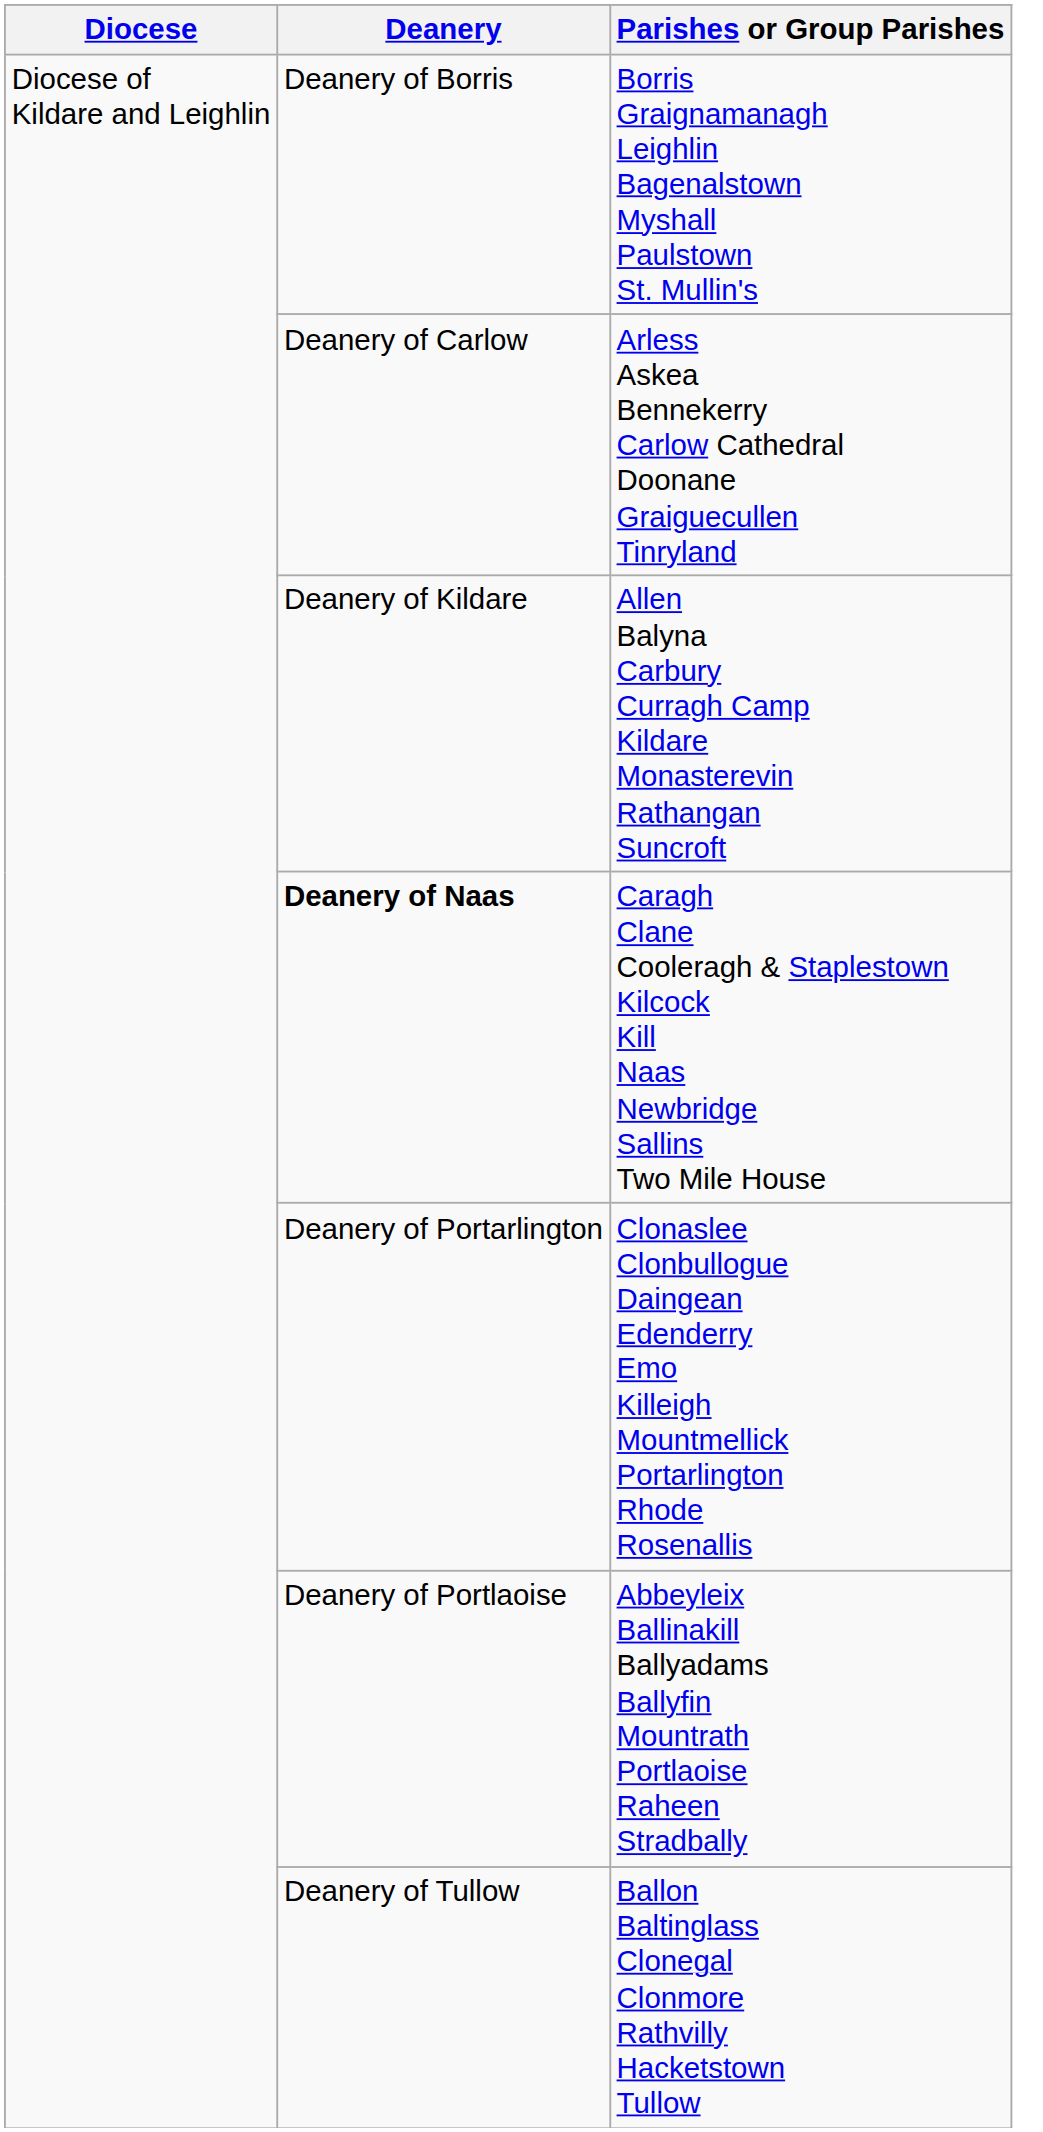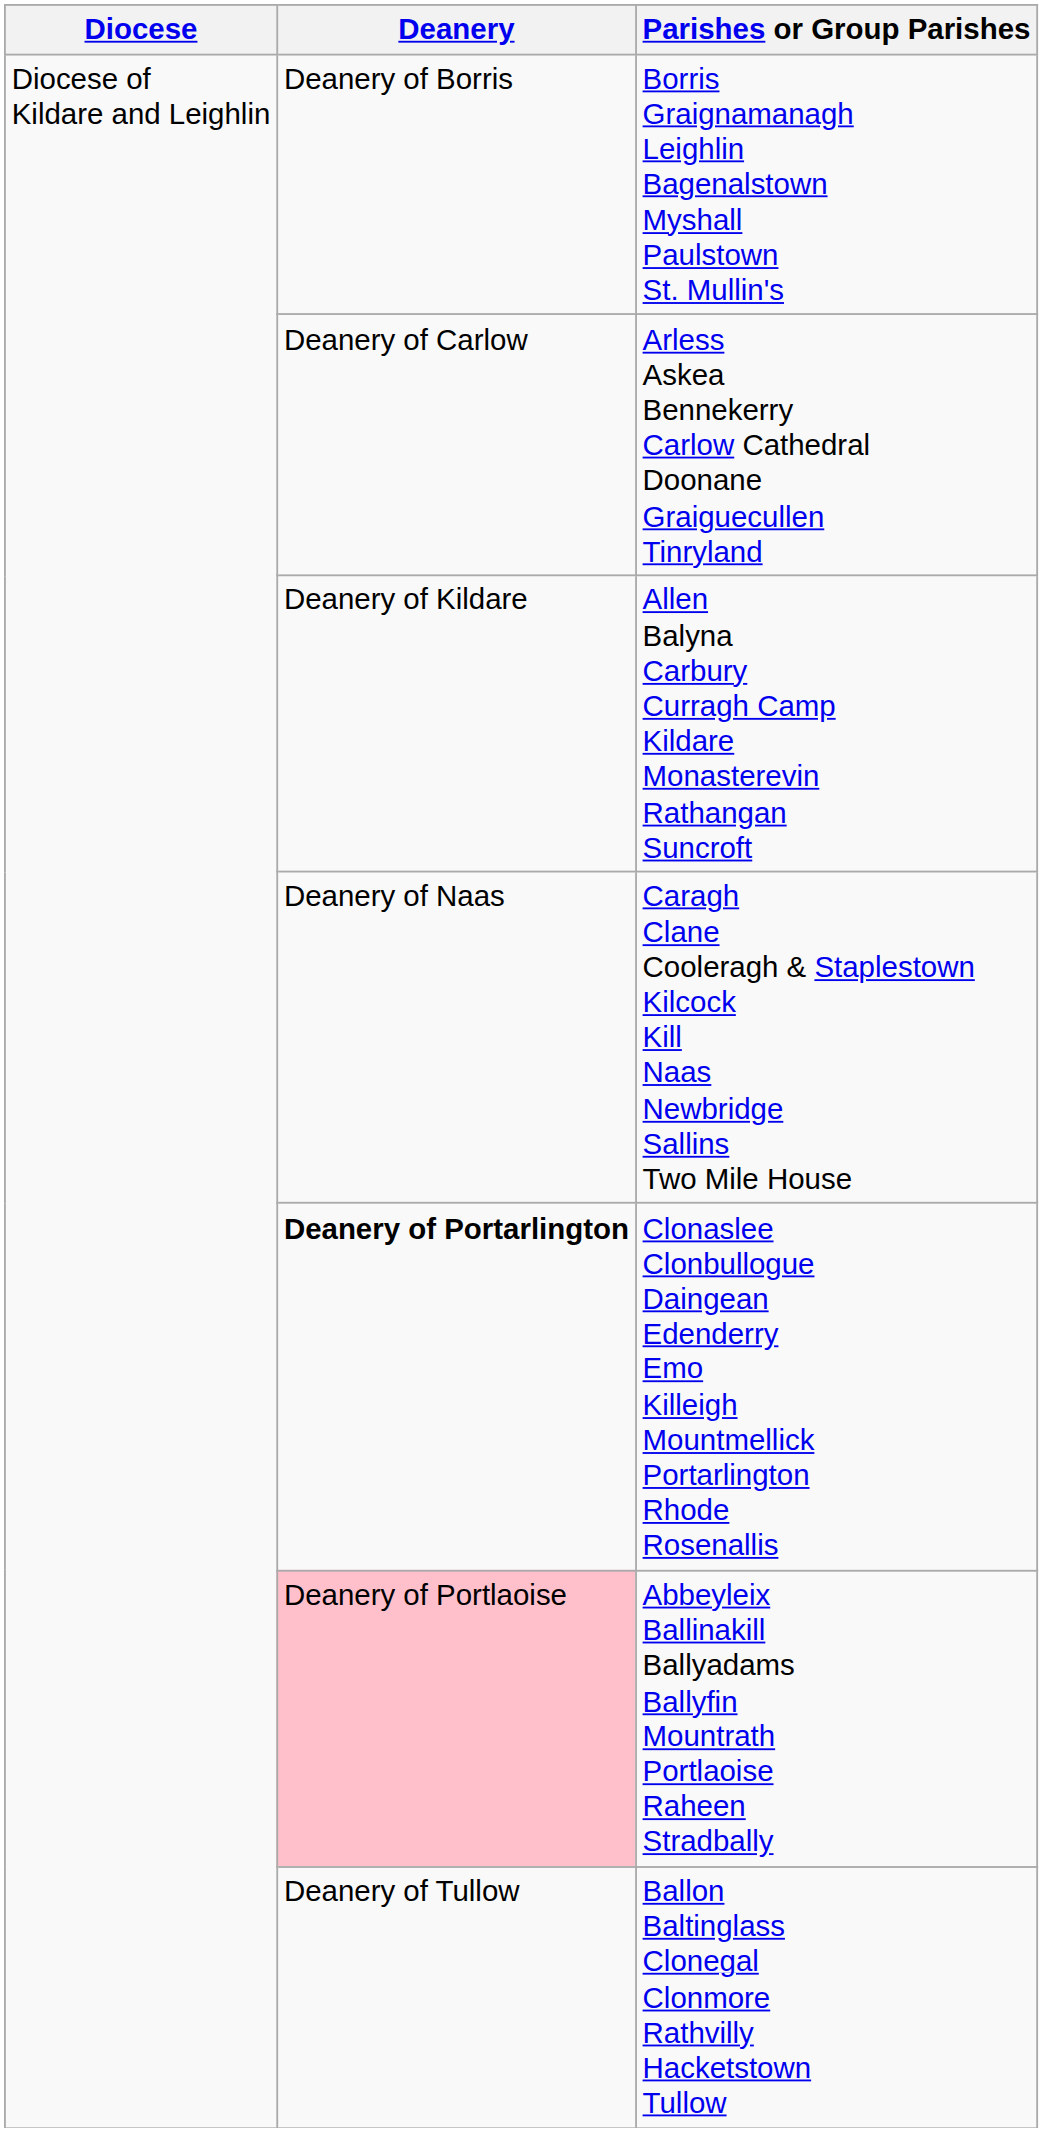(399, 896) bold -> (394, 896) normal
(443, 1228) normal -> (456, 1228) bold
(425, 1595) no background -> (425, 1595) pink background
